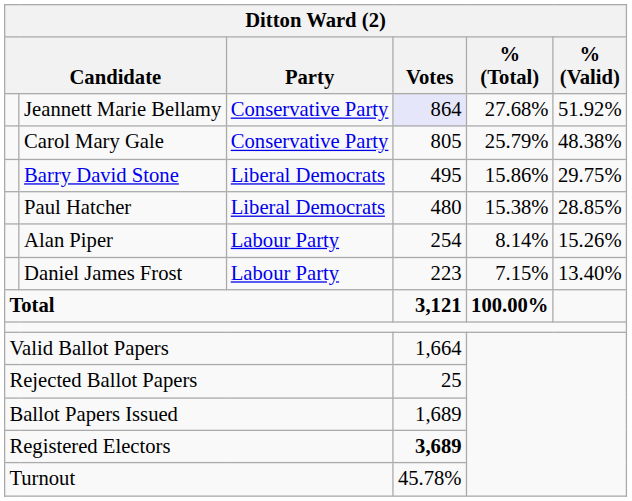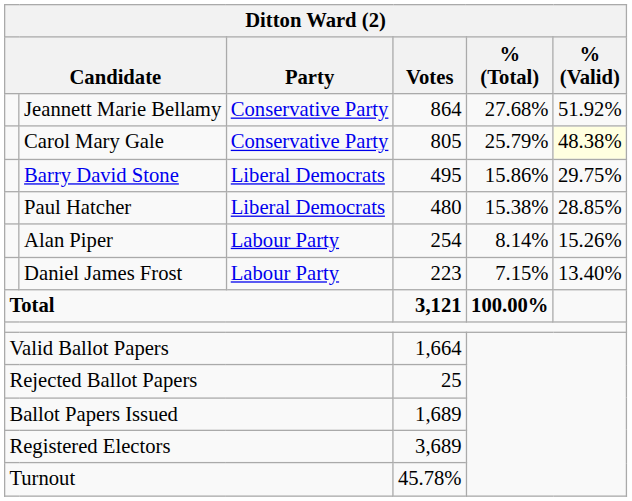(446, 109) lavender background -> (446, 109) no background
(590, 142) no background -> (590, 142) lightyellow background
(438, 446) bold -> (438, 446) normal
